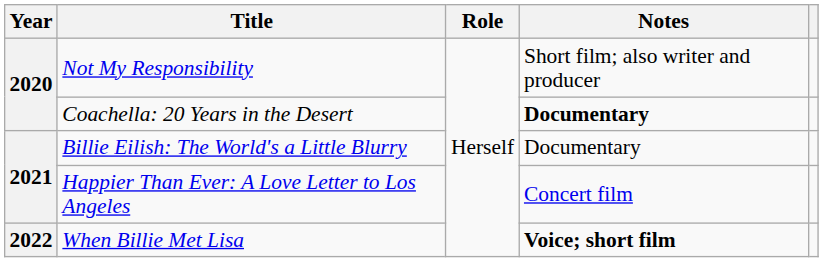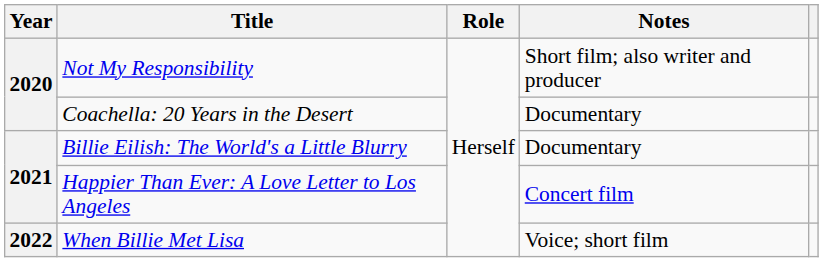(586, 113) bold -> (583, 113) normal
(600, 239) bold -> (597, 239) normal
